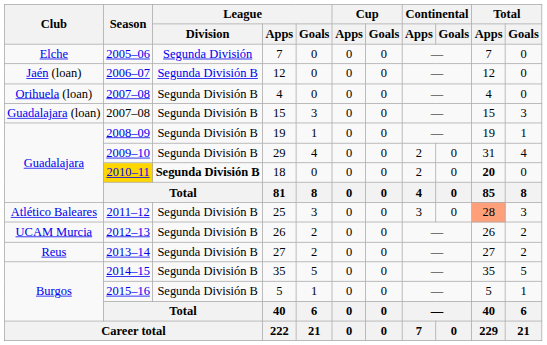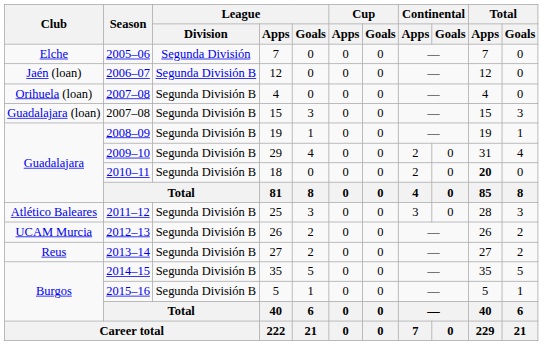(128, 172) gold background -> (128, 172) no background
(208, 172) bold -> (206, 172) normal
(489, 212) lightsalmon background -> (485, 212) no background
